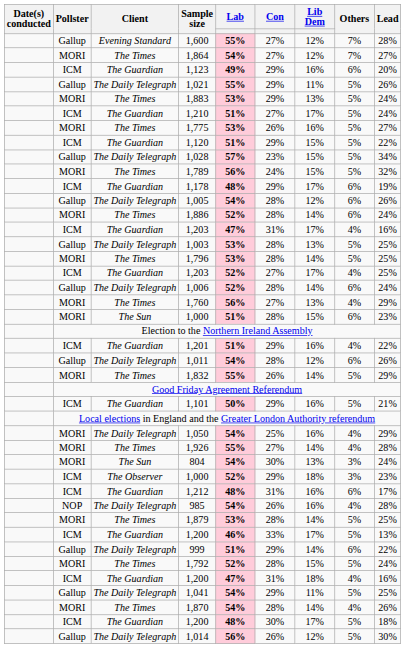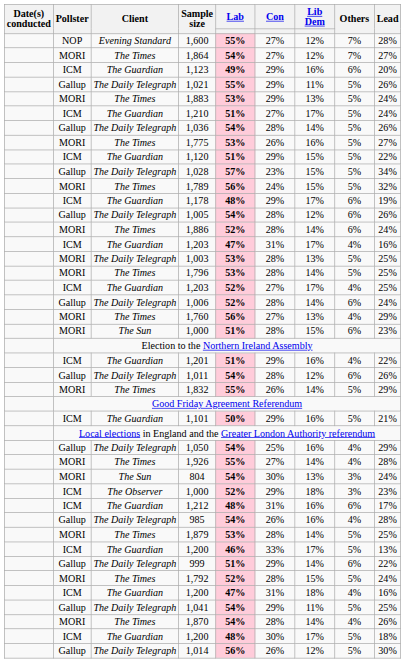(72, 41) Gallup -> (72, 41) NOP
+ row: (135, 128)
(72, 244) Gallup -> (72, 259) MORI
(72, 433) MORI -> (72, 448) Gallup
(72, 506) NOP -> (72, 520) Gallup
